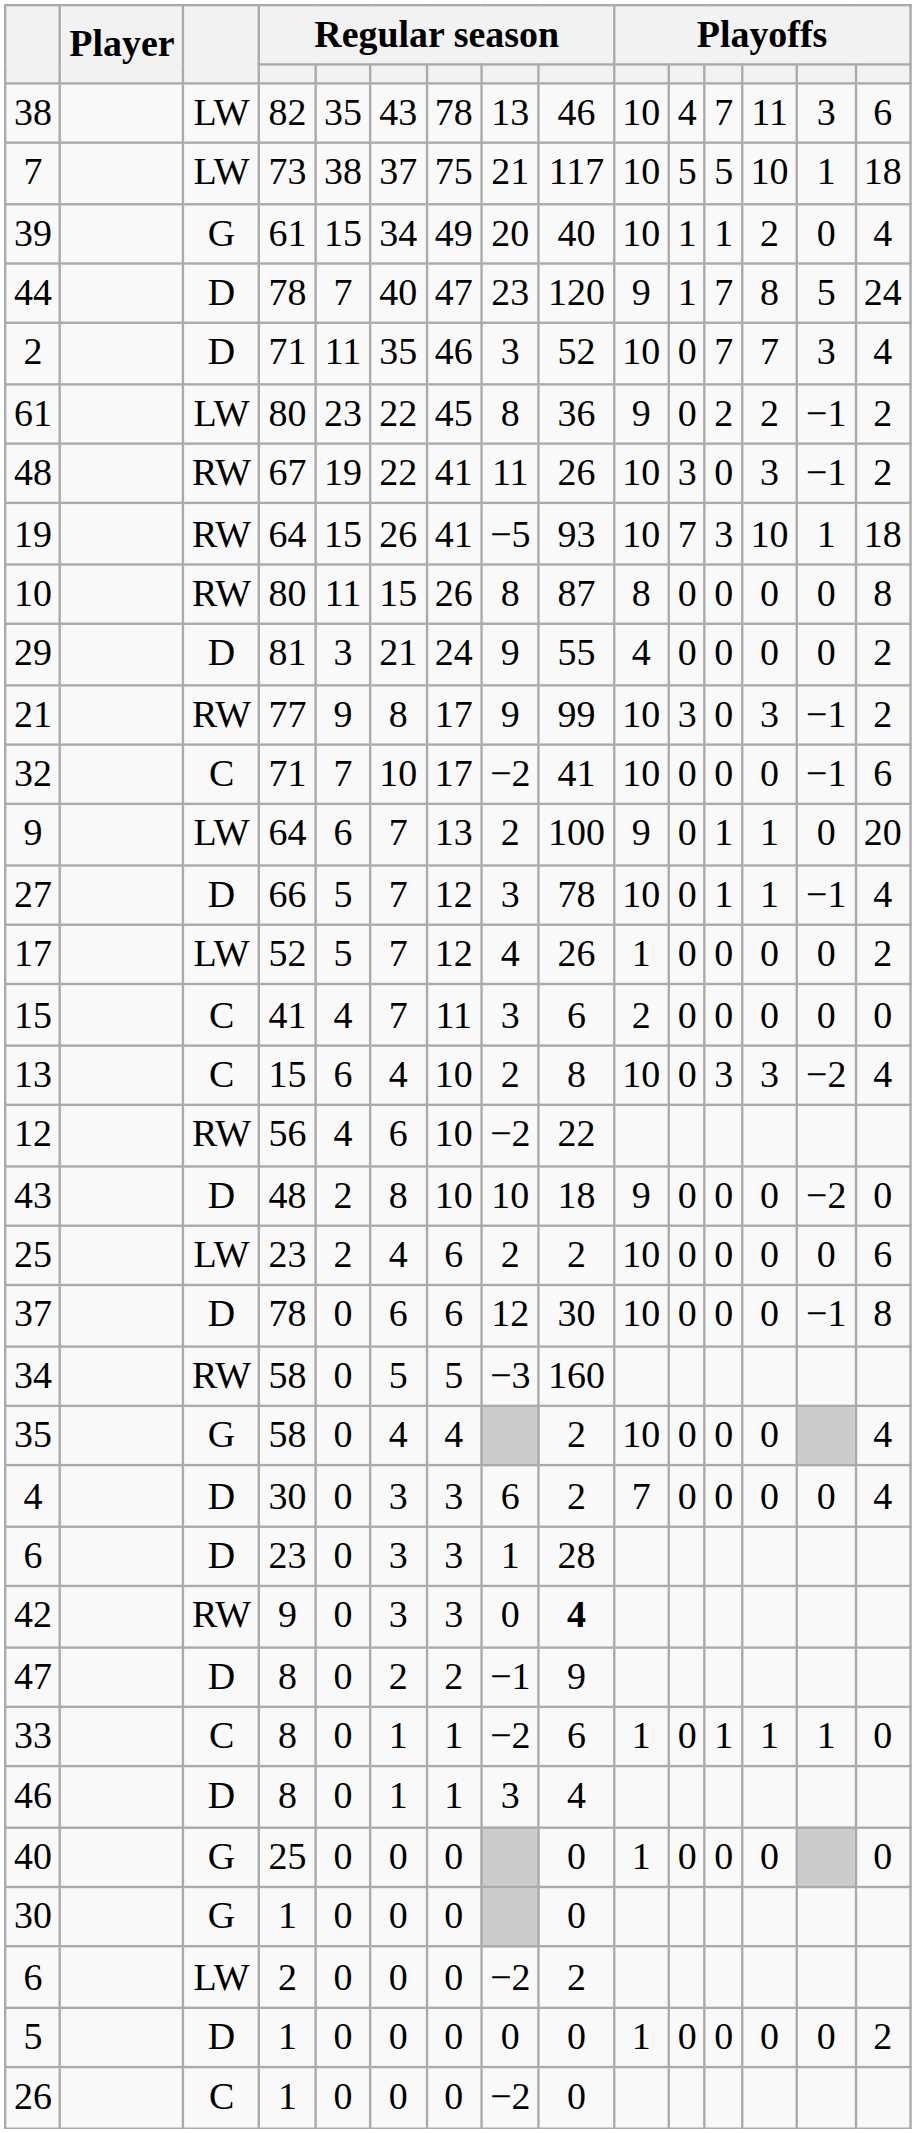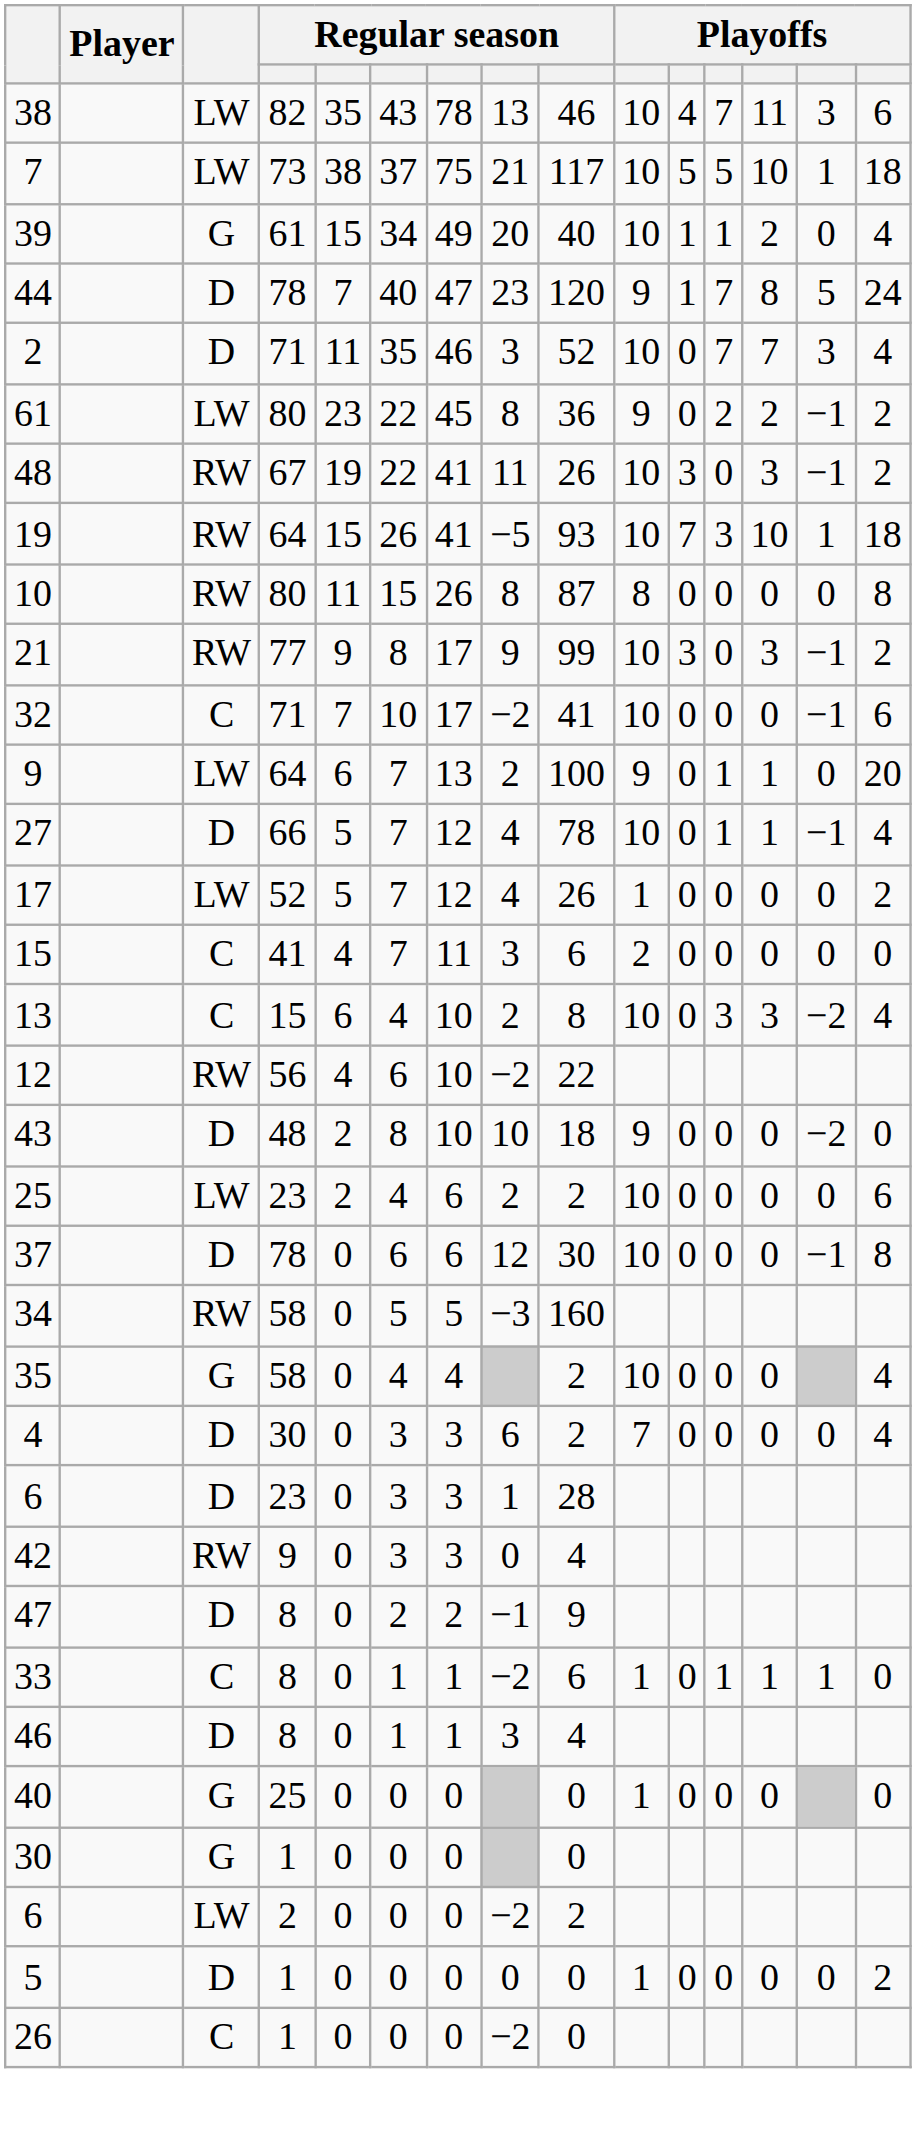- row: (33, 653)
(510, 893) 3 -> (510, 833) 4
(576, 1615) bold -> (576, 1555) normal
